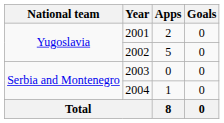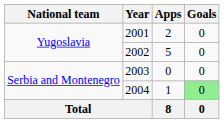(202, 90) no background -> (202, 90) lightgreen background
